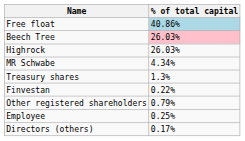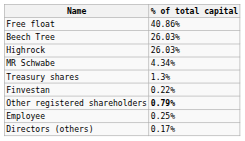(165, 24) lightblue background -> (165, 24) no background
(165, 37) pink background -> (165, 37) no background
(163, 103) normal -> (163, 103) bold
